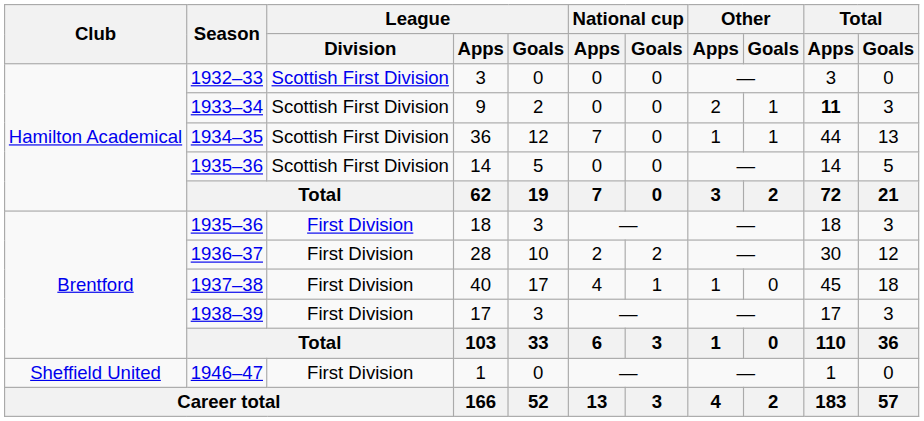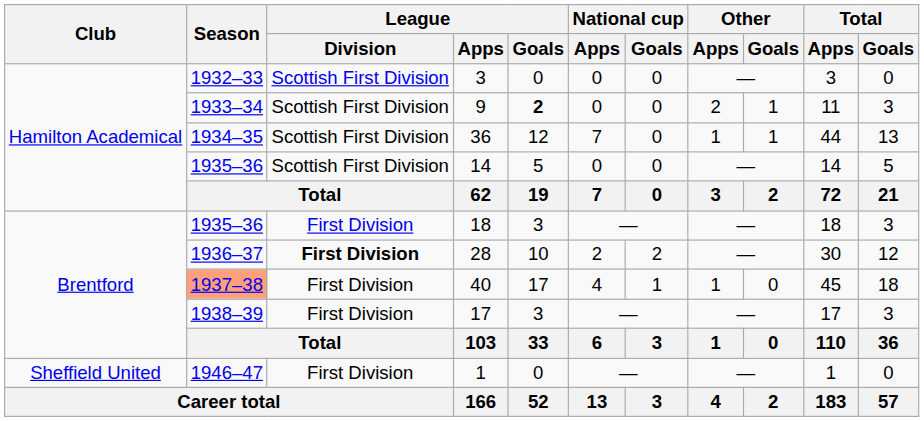(538, 107) normal -> (538, 107) bold
(831, 107) bold -> (831, 107) normal
(360, 254) normal -> (360, 254) bold
(227, 284) no background -> (227, 284) lightsalmon background
